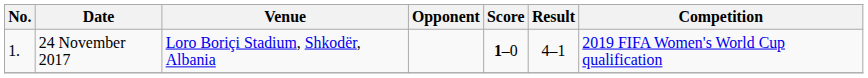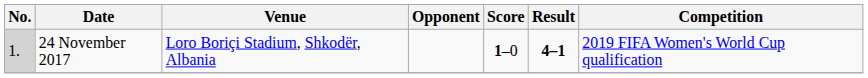(14, 51) no background -> (14, 51) lightgrey background
(553, 51) normal -> (553, 51) bold
